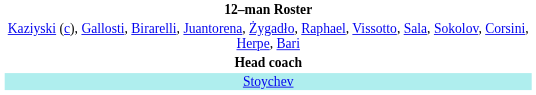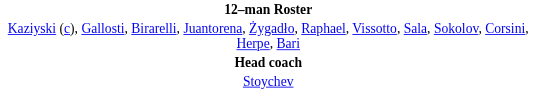(268, 81) paleturquoise background -> (268, 81) no background
